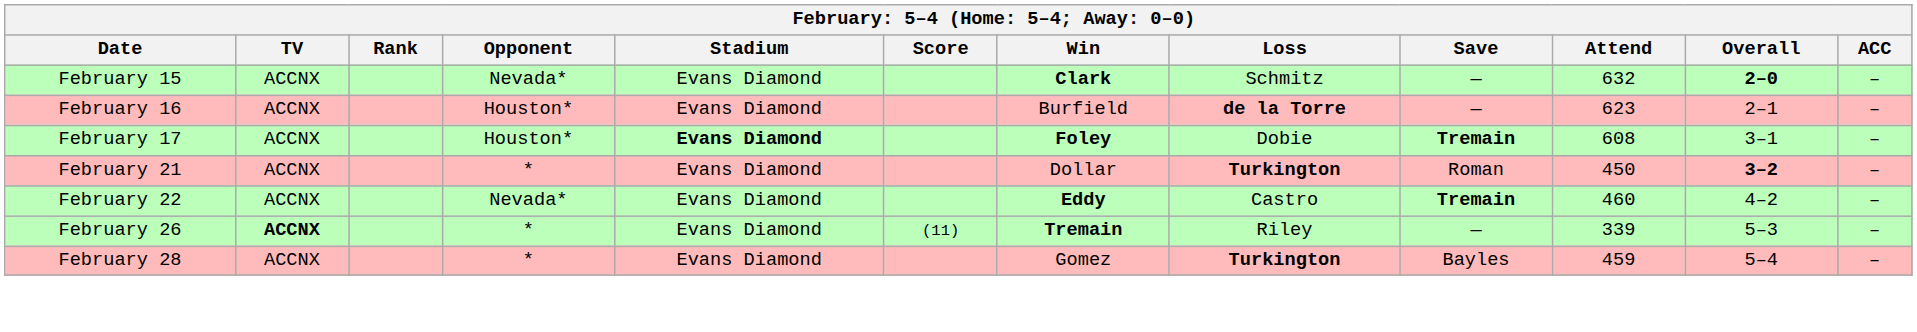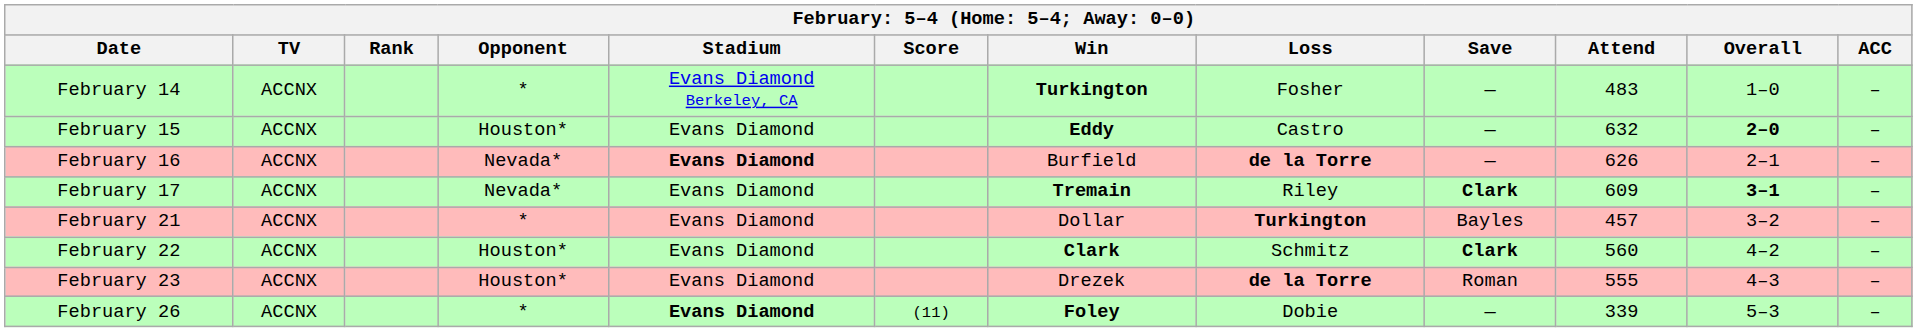+ row: (119, 91)
(528, 80) Nevada* -> (523, 131) Houston*
(1083, 80) Clark -> (1092, 131) Eddy
(1285, 80) Schmitz -> (1310, 131) Castro
(528, 110) Houston* -> (523, 161) Nevada*
(749, 110) normal -> (742, 161) bold
(1619, 110) 623 -> (1622, 161) 626
(528, 140) Houston* -> (523, 191) Nevada*
(749, 140) bold -> (742, 191) normal
(1083, 140) Foley -> (1092, 191) Tremain
(1285, 140) Dobie -> (1310, 191) Riley
(1476, 140) Tremain -> (1490, 191) Clark
(1619, 140) 608 -> (1622, 191) 609
(1761, 140) normal -> (1763, 191) bold
(1476, 170) Roman -> (1490, 222) Bayles
(1619, 170) 450 -> (1622, 222) 457
(1761, 170) bold -> (1763, 222) normal
(528, 200) Nevada* -> (523, 252) Houston*
(1083, 200) Eddy -> (1092, 252) Clark
(1285, 200) Castro -> (1310, 252) Schmitz
(1476, 200) Tremain -> (1490, 252) Clark
(1619, 200) 460 -> (1622, 252) 560
+ row: (119, 282)
(292, 231) bold -> (289, 312) normal
(749, 231) normal -> (742, 312) bold
(1083, 231) Tremain -> (1092, 312) Foley
(1285, 231) Riley -> (1310, 312) Dobie
- row: (120, 261)
